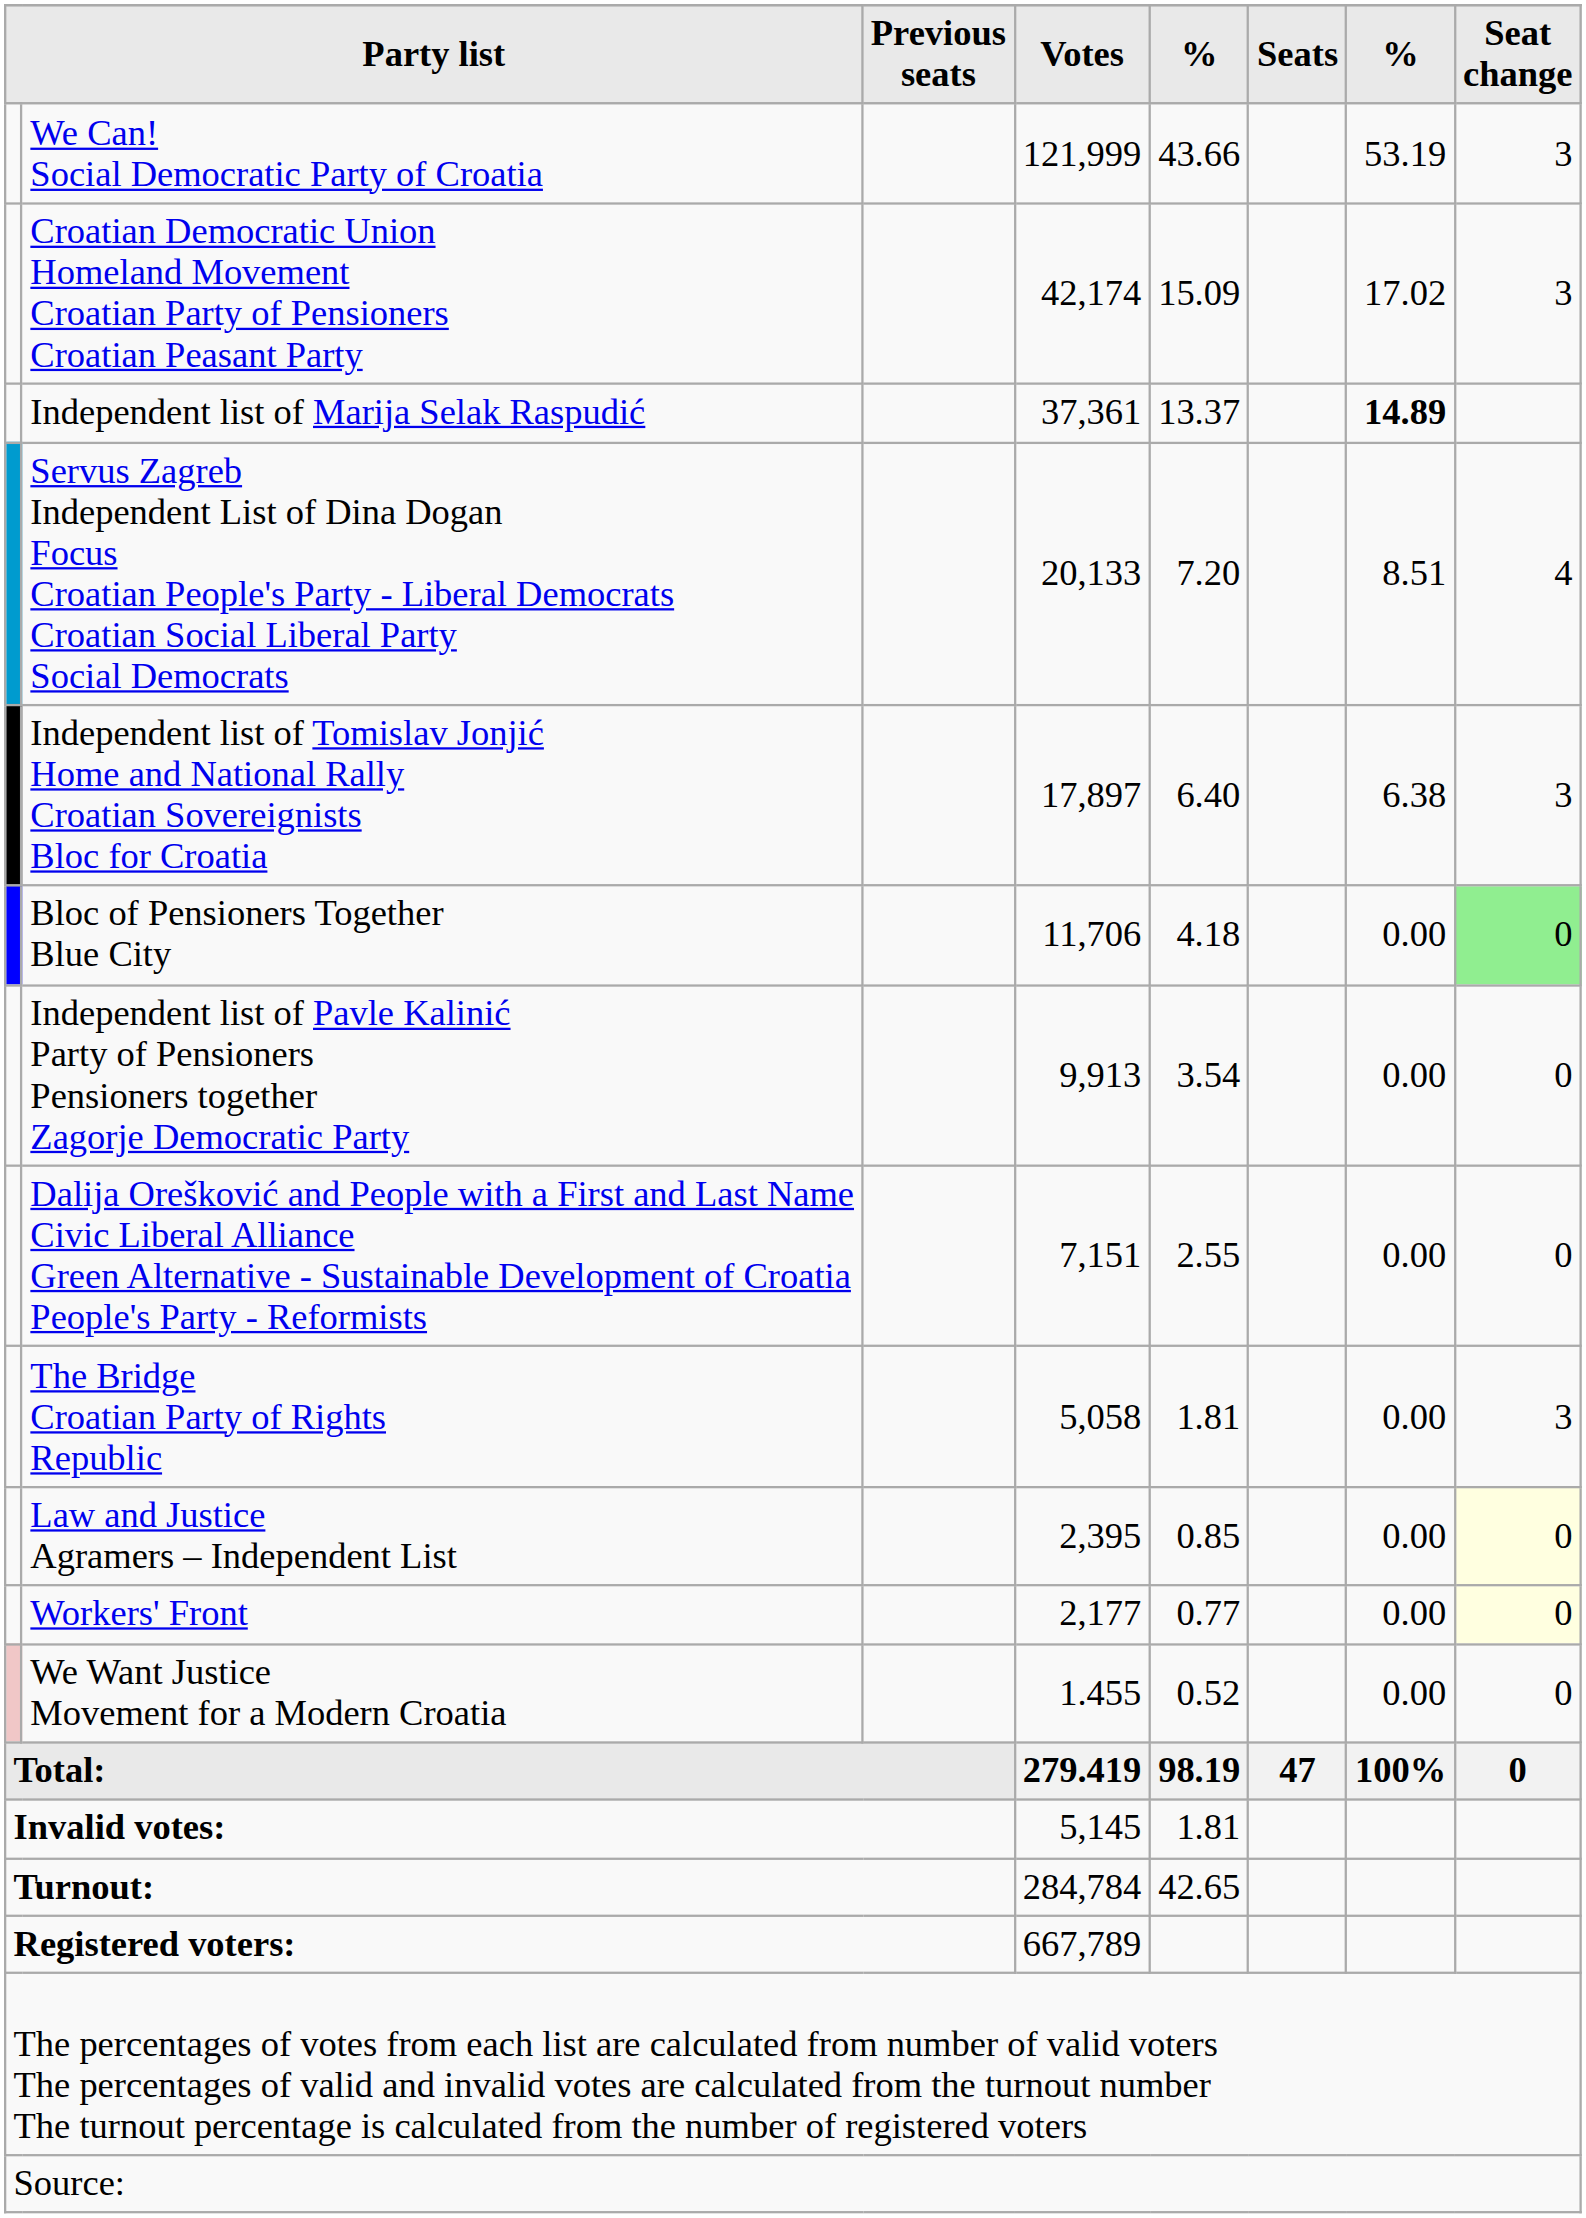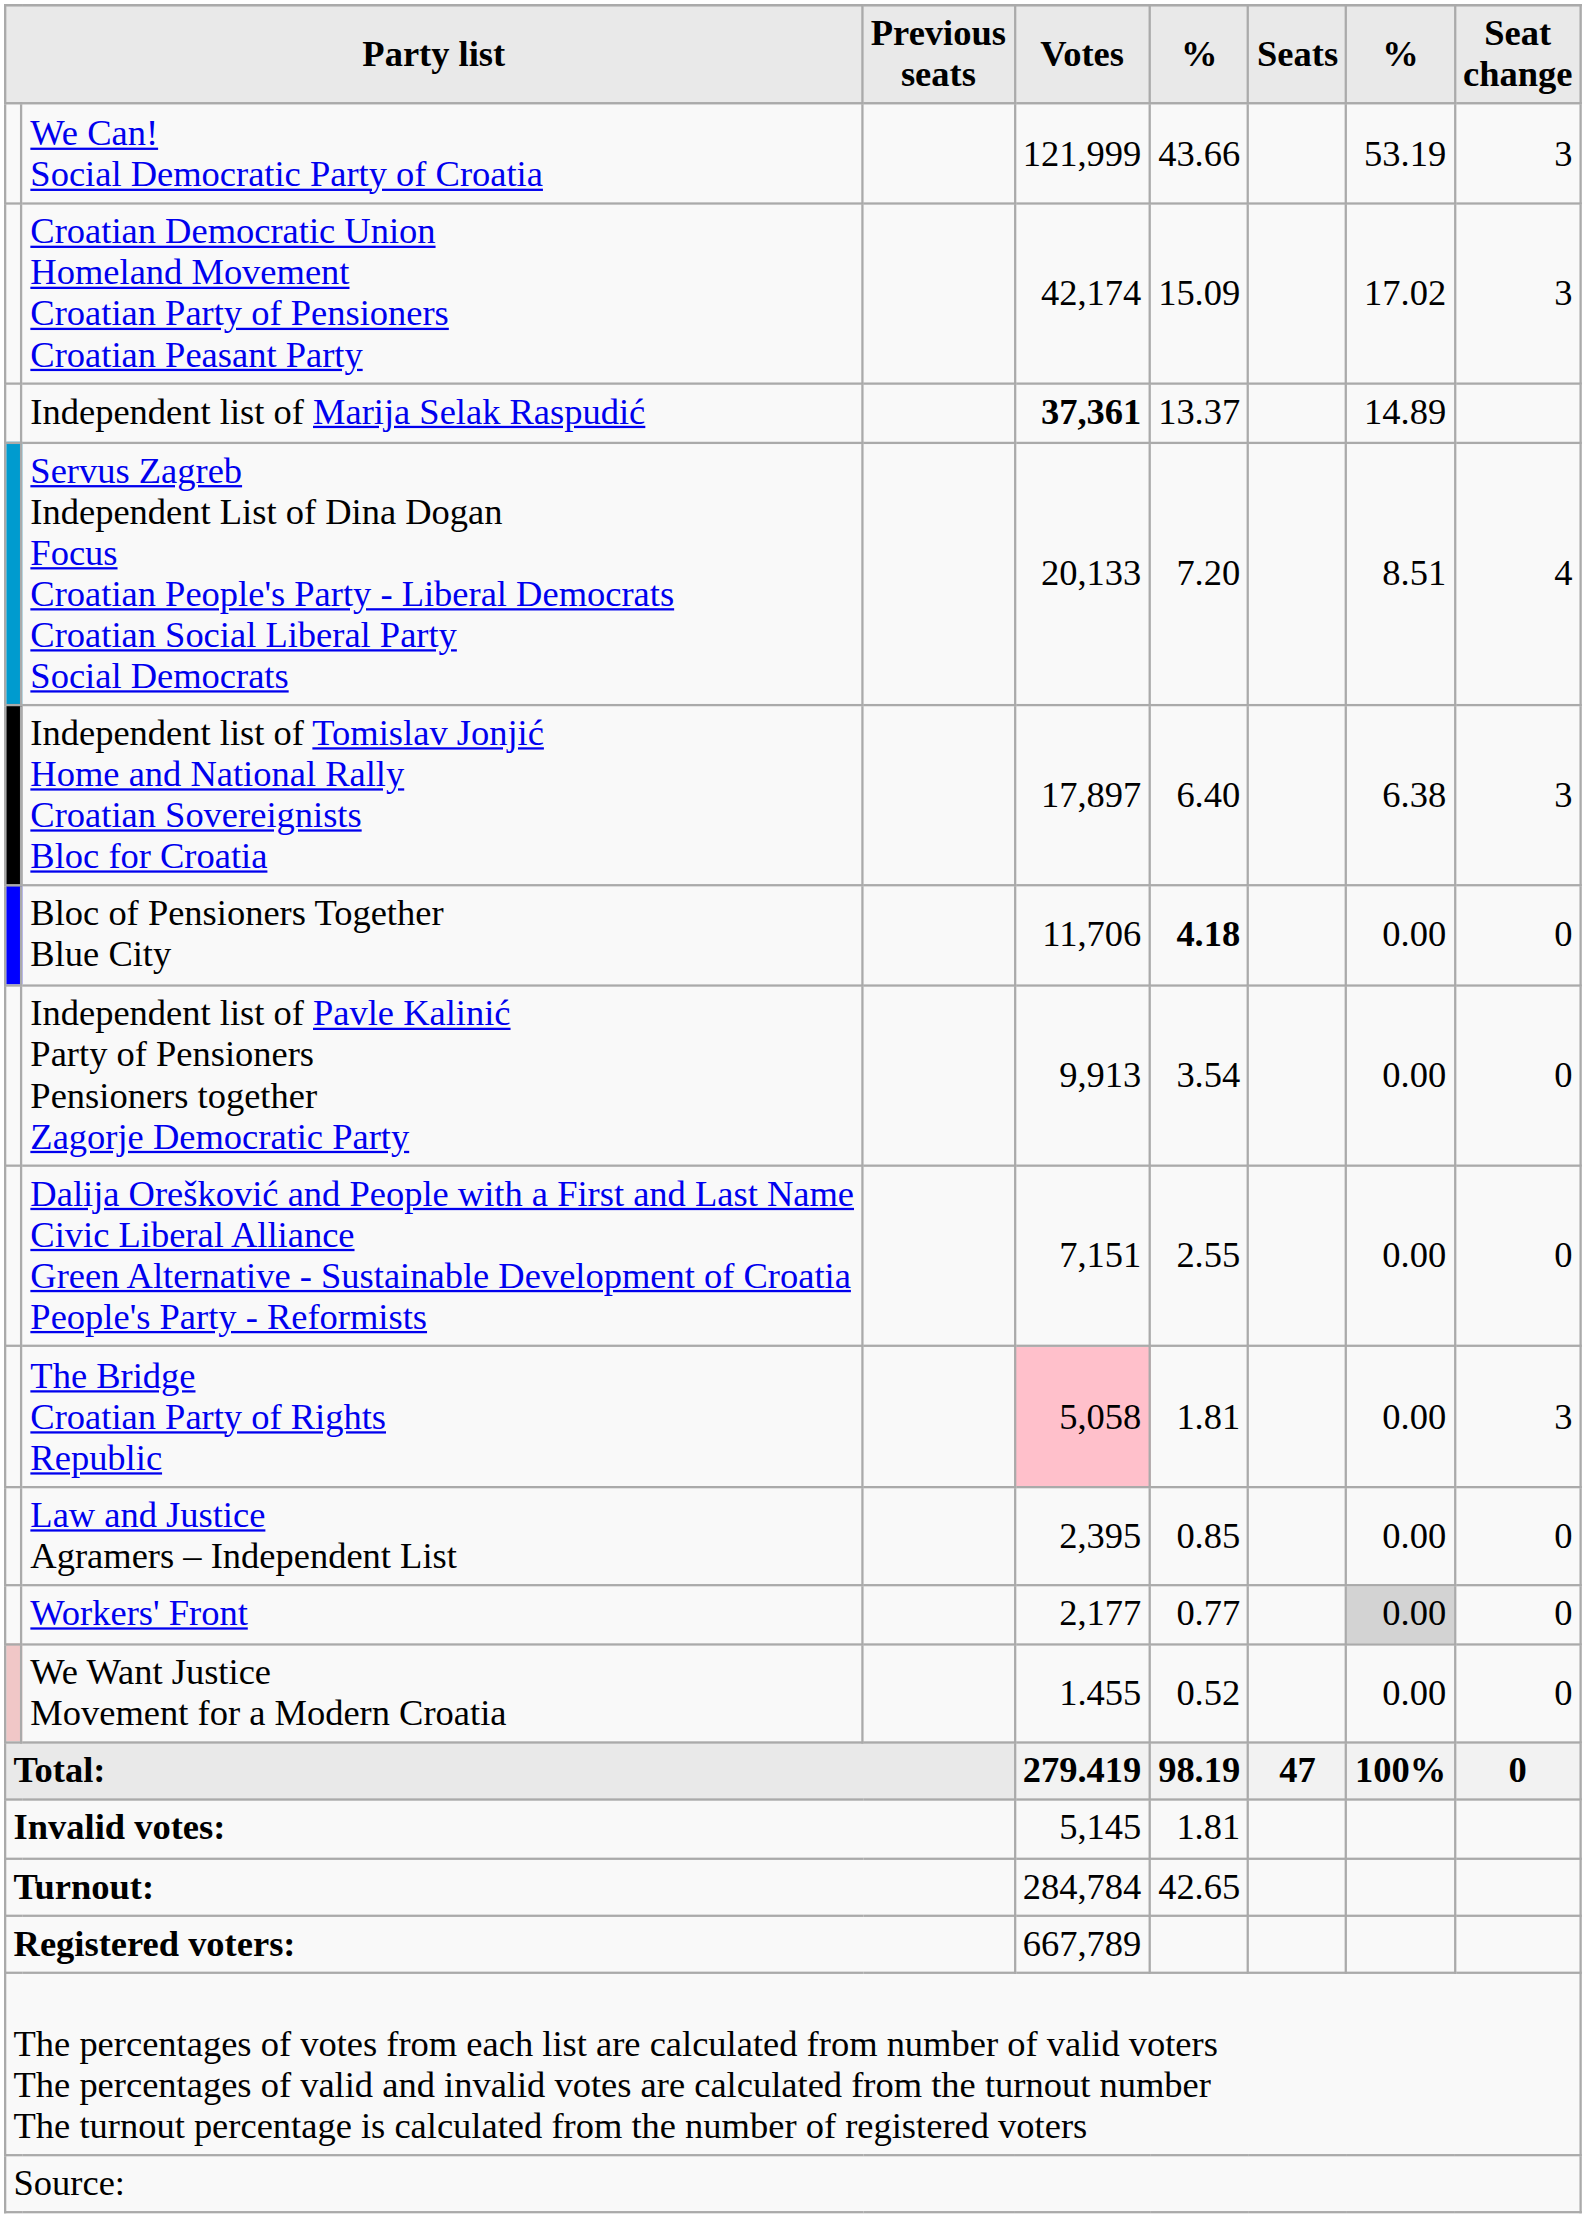(1091, 412) normal -> (1091, 412) bold
(1405, 412) bold -> (1405, 412) normal
(1208, 934) normal -> (1208, 934) bold
(1563, 934) lightgreen background -> (1563, 934) no background
(1100, 1415) no background -> (1100, 1415) pink background
(1563, 1535) lightyellow background -> (1563, 1535) no background
(1414, 1613) no background -> (1414, 1613) lightgrey background
(1563, 1613) lightyellow background -> (1563, 1613) no background
